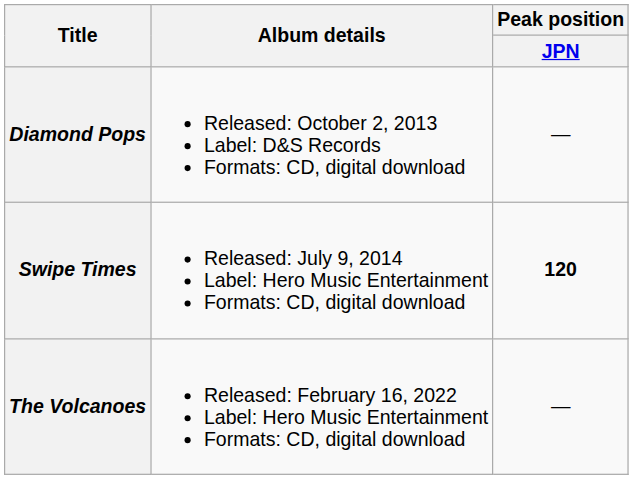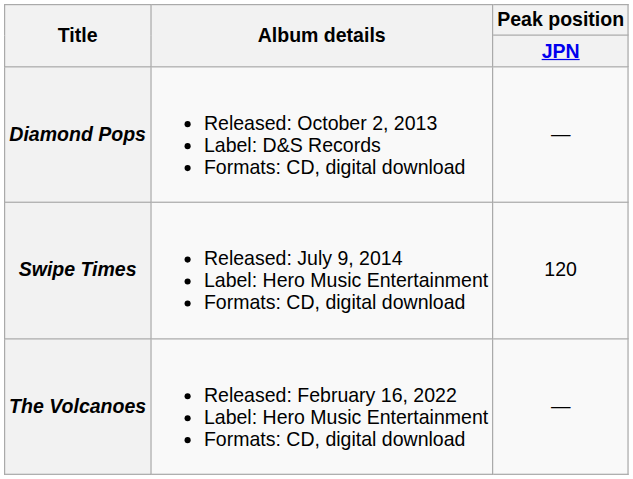(561, 270) bold -> (561, 270) normal
